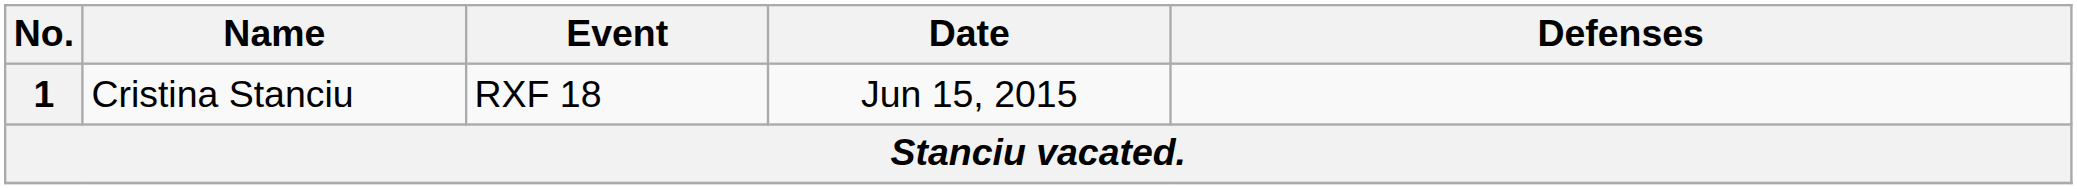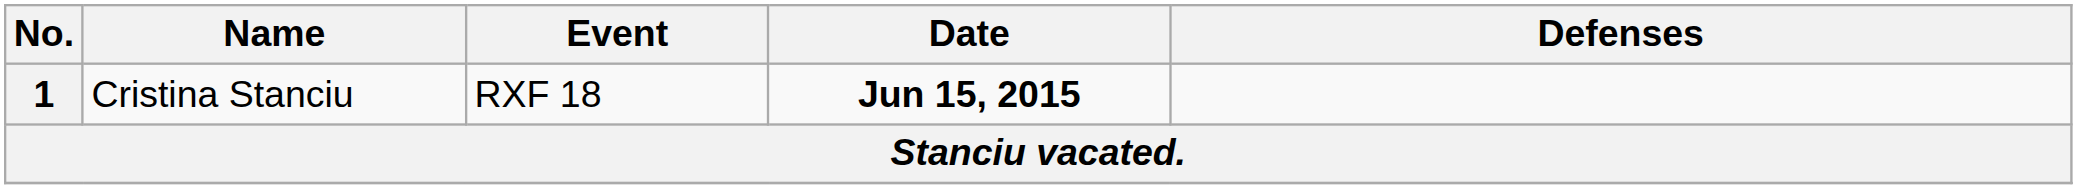(969, 93) normal -> (969, 93) bold
